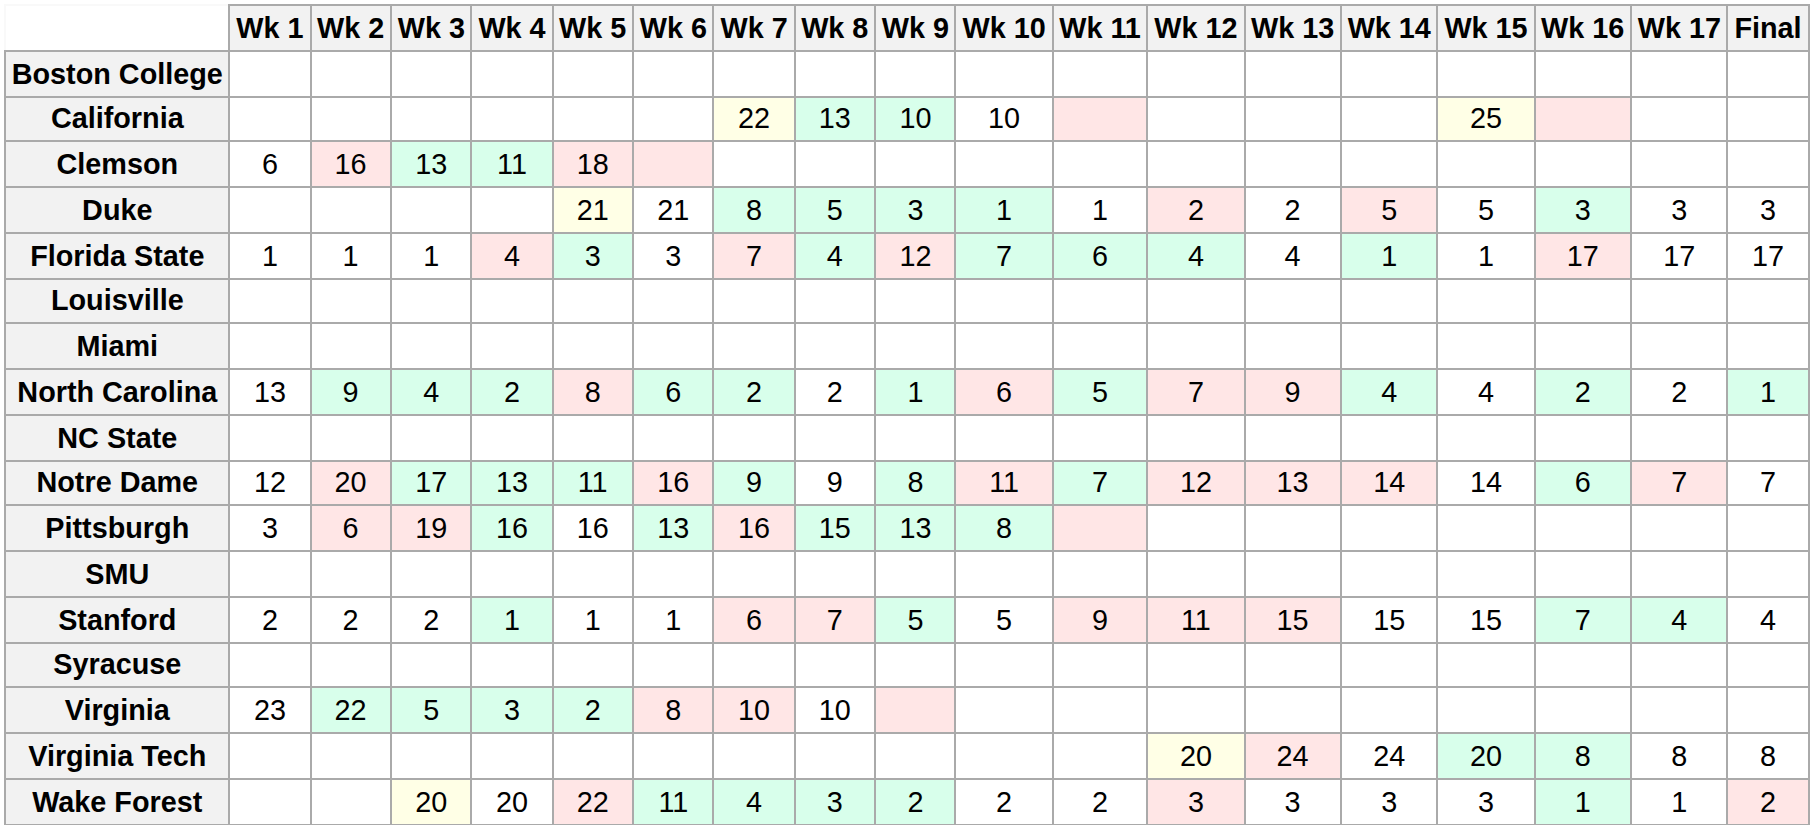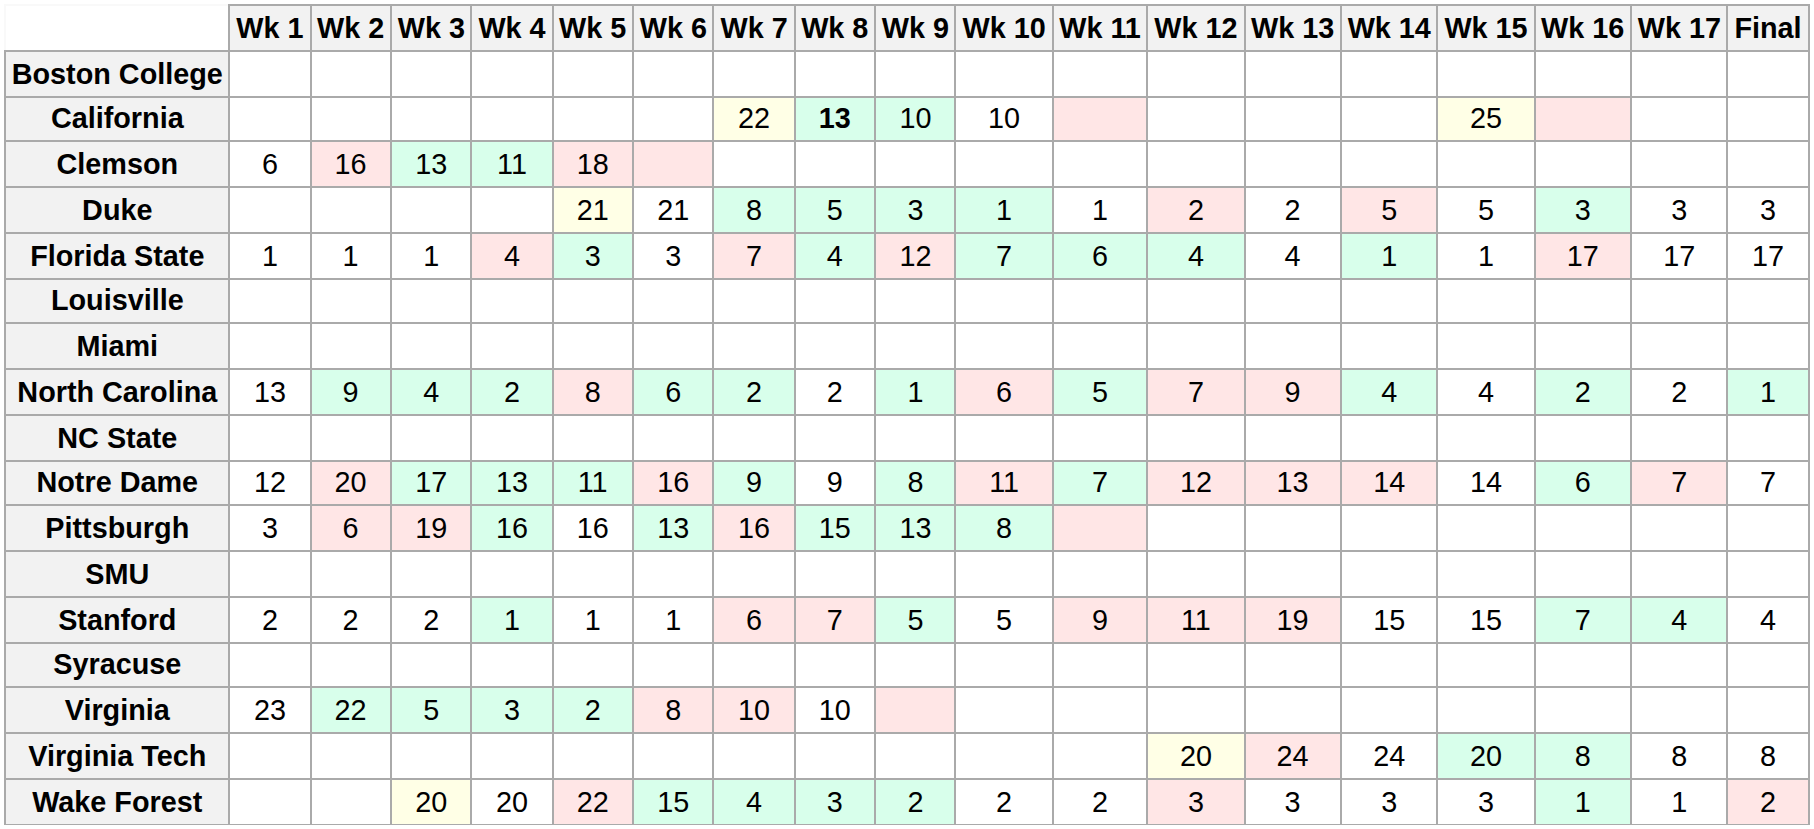(835, 119) normal -> (835, 119) bold
(1293, 620) 15 -> (1293, 620) 19
(673, 802) 11 -> (673, 802) 15
